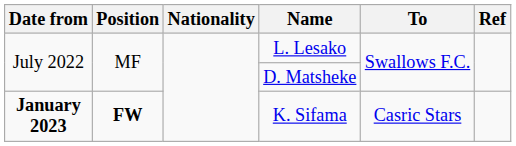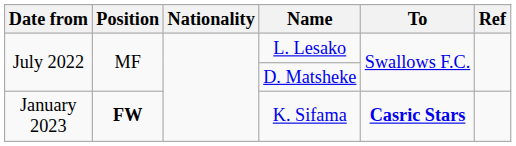(48, 116) bold -> (48, 116) normal
(418, 116) normal -> (418, 116) bold
